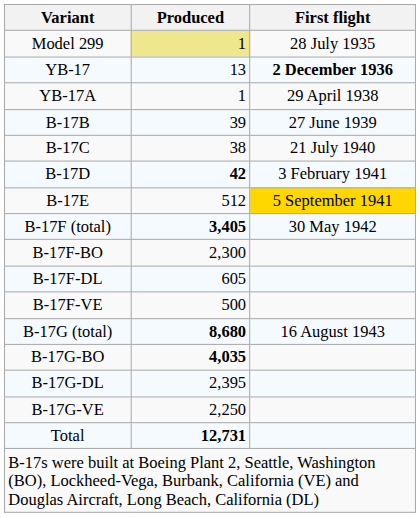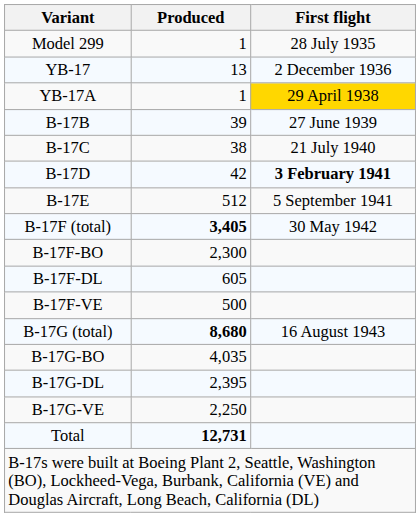(242, 43) khaki background -> (243, 43) no background
(333, 69) bold -> (333, 69) normal
(333, 95) no background -> (333, 95) gold background
(238, 174) bold -> (238, 174) normal
(333, 174) normal -> (333, 174) bold
(333, 200) gold background -> (333, 200) no background
(228, 357) bold -> (228, 357) normal
